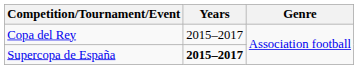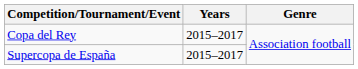(215, 54) bold -> (215, 54) normal
